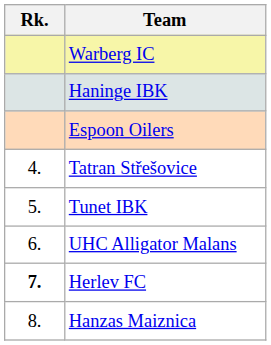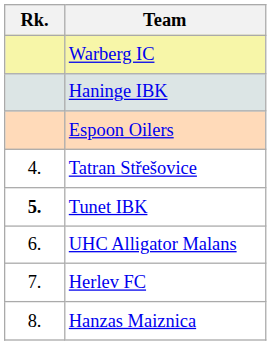(35, 206) normal -> (35, 206) bold
(35, 282) bold -> (35, 282) normal
